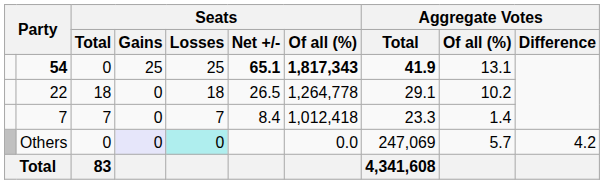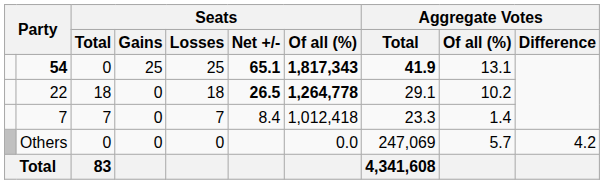(265, 92) normal -> (265, 92) bold
(323, 92) normal -> (323, 92) bold
(158, 142) lavender background -> (158, 142) no background
(220, 142) paleturquoise background -> (220, 142) no background
